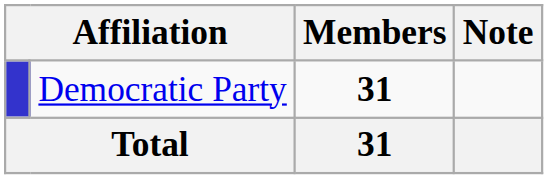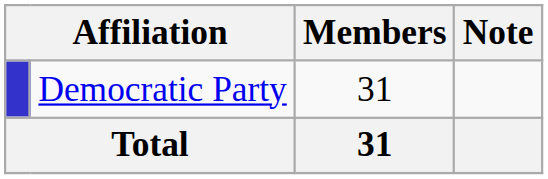(375, 88) bold -> (375, 88) normal
